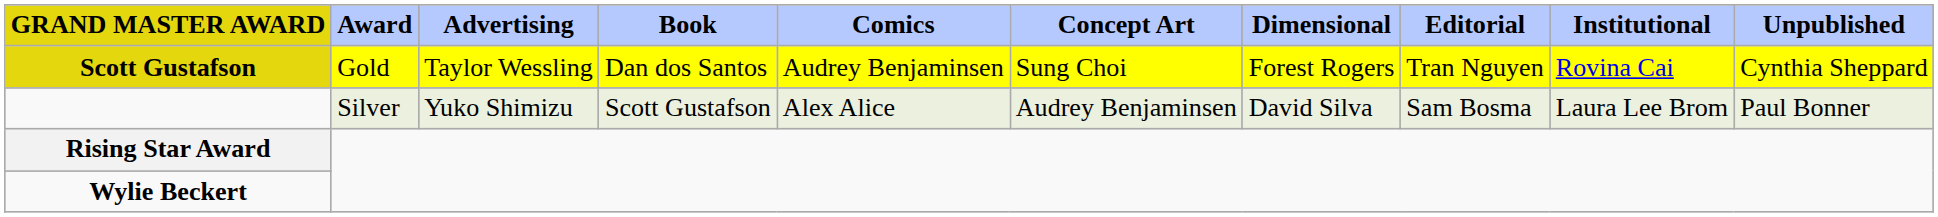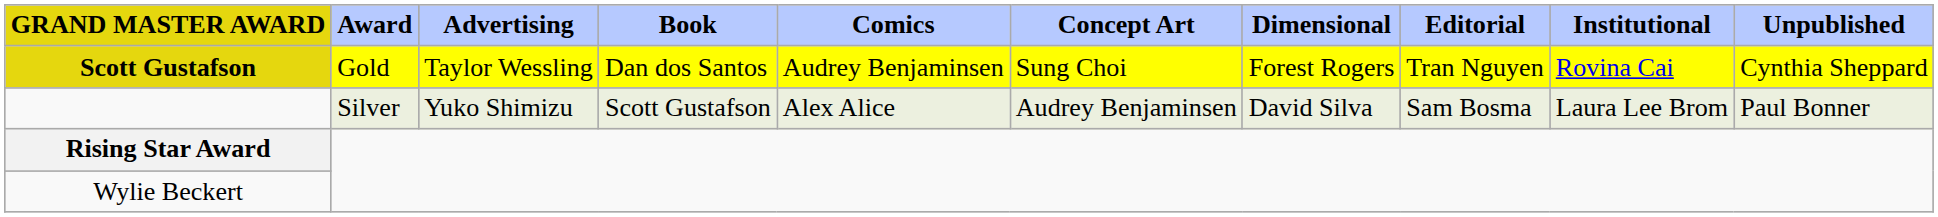(168, 190) bold -> (168, 190) normal
